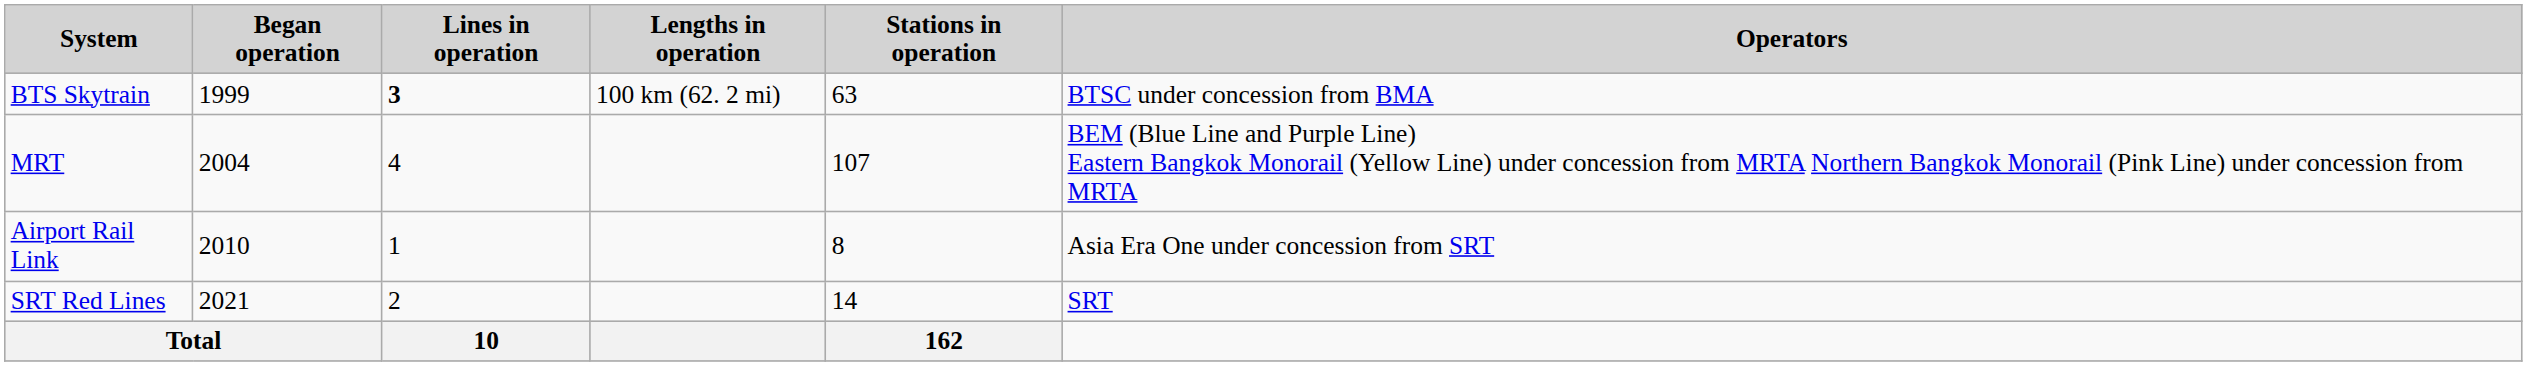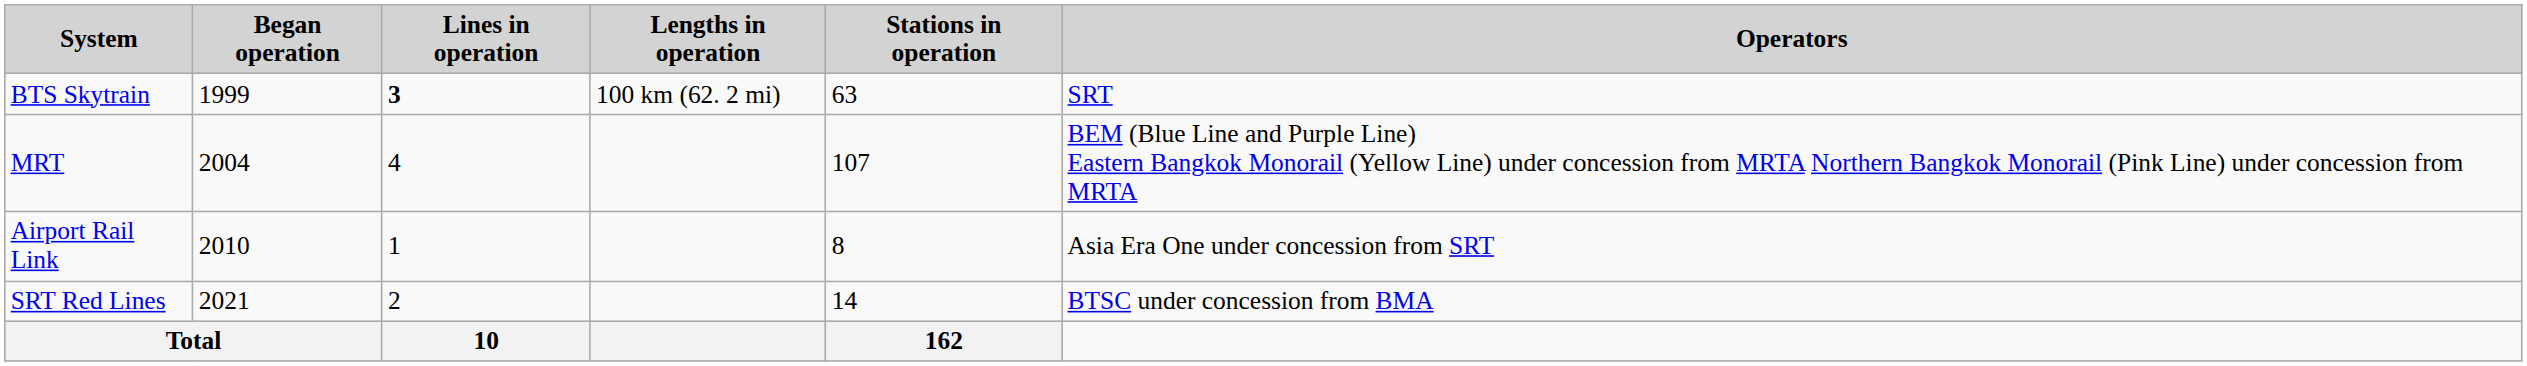(1251, 93) BTSC under concession from BMA -> (1090, 93) SRT
(1090, 300) SRT -> (1251, 300) BTSC under concession from BMA
